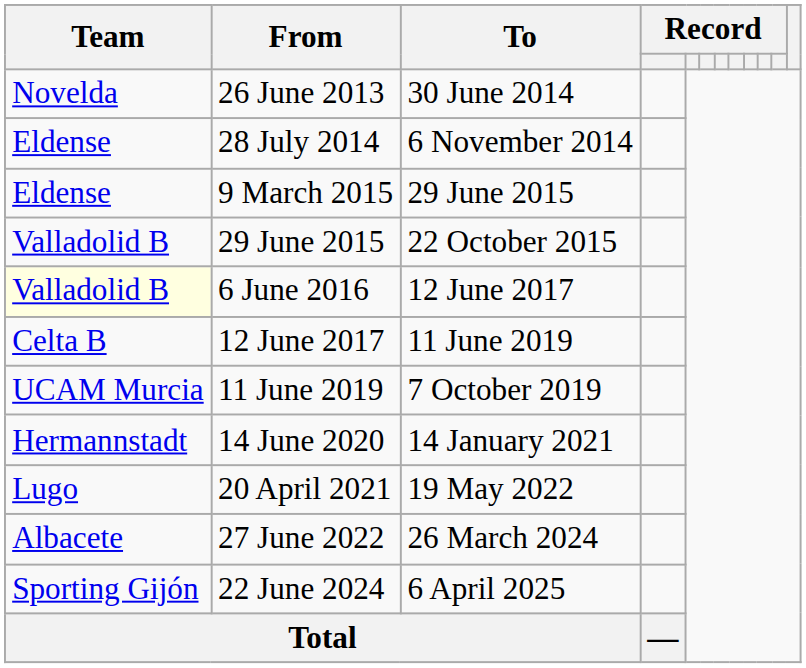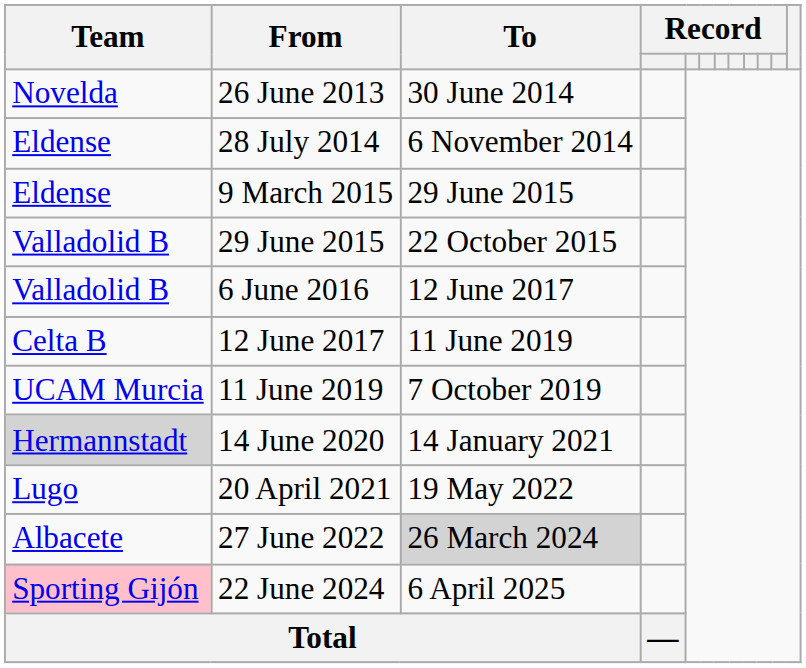(91, 291) lightyellow background -> (91, 291) no background
(100, 439) no background -> (100, 439) lightgrey background
(503, 538) no background -> (503, 538) lightgrey background
(105, 587) no background -> (105, 587) pink background
